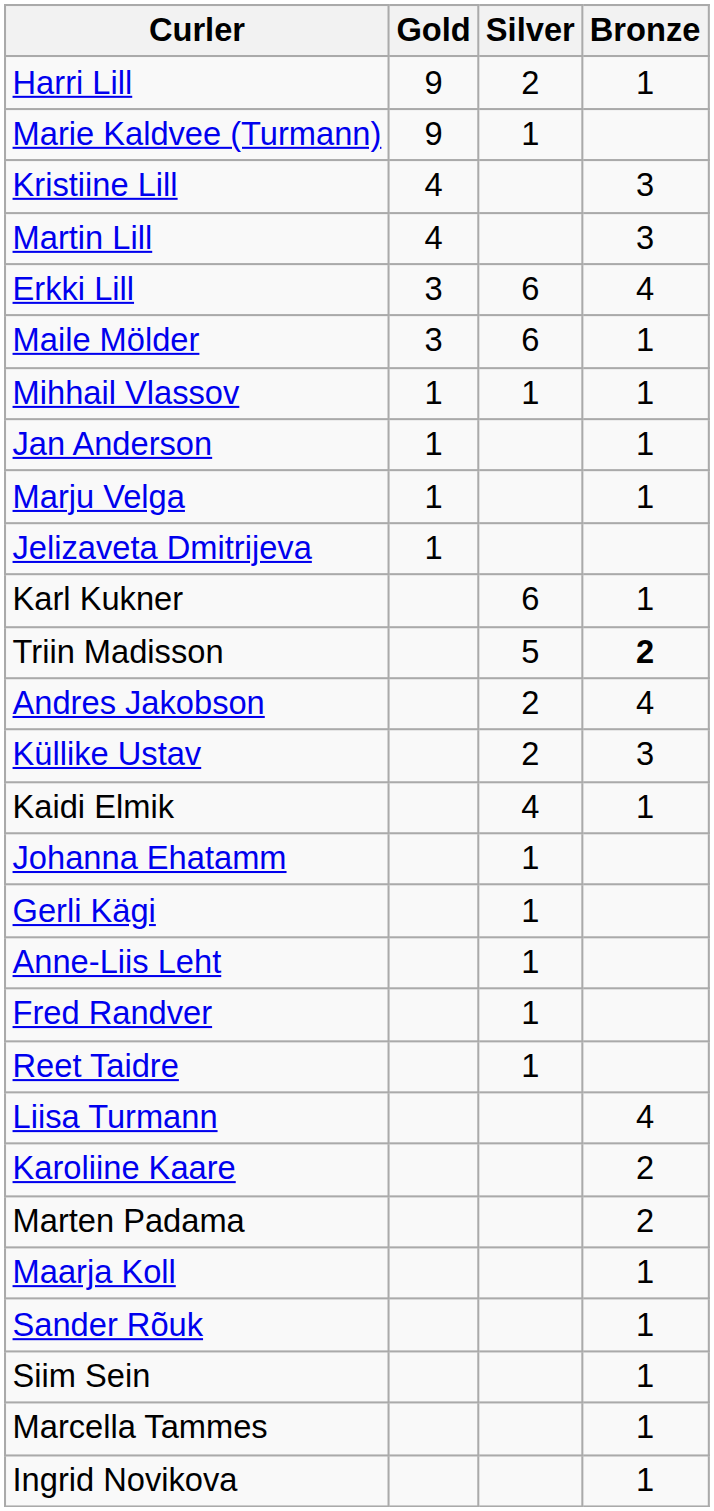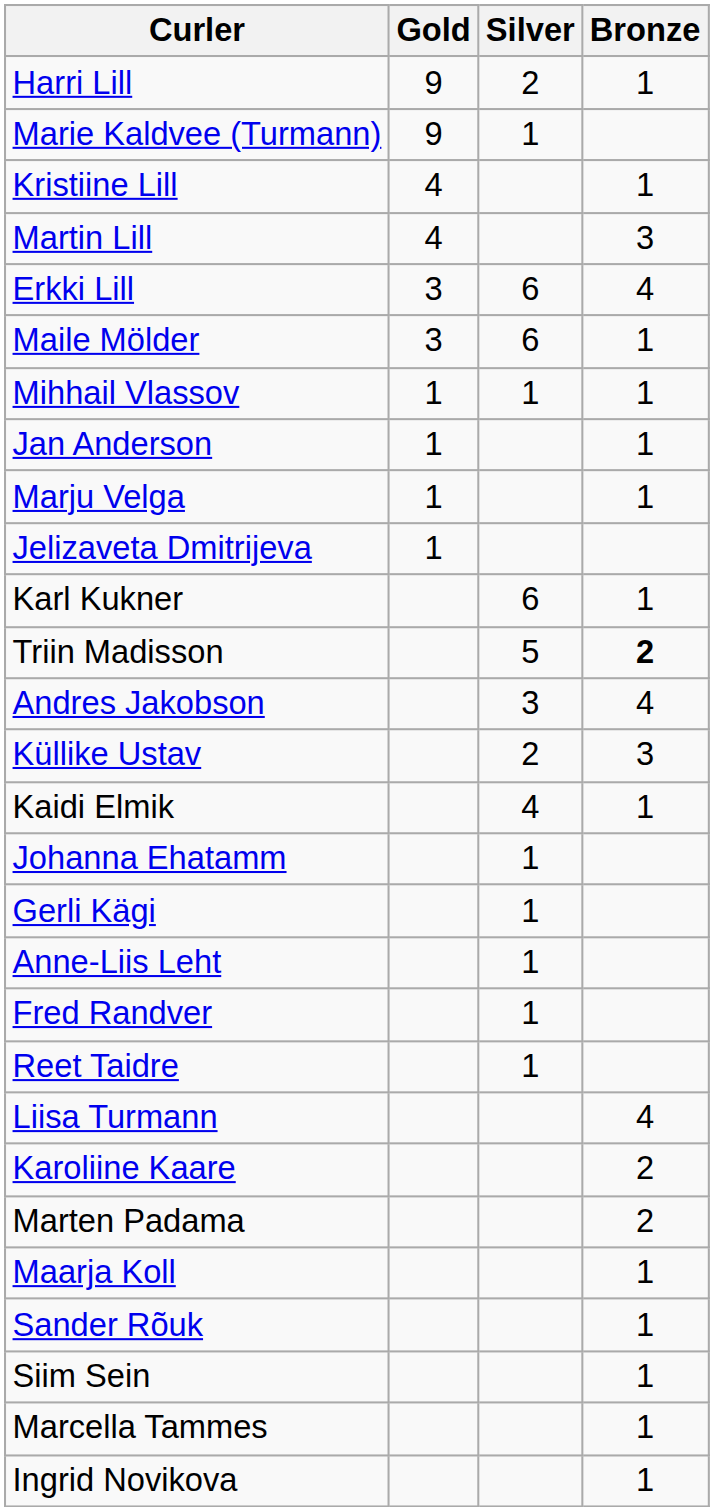(645, 185) 3 -> (645, 185) 1
(530, 703) 2 -> (530, 703) 3
